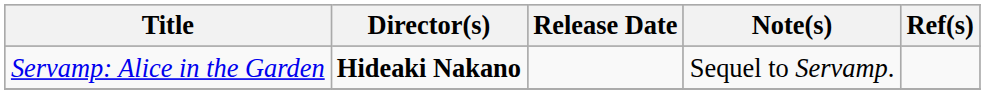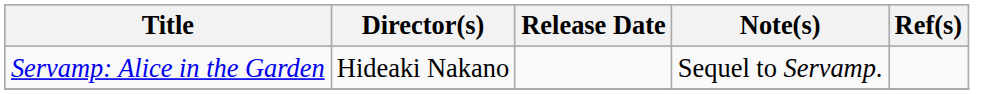(429, 67) bold -> (423, 67) normal
